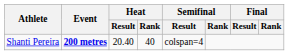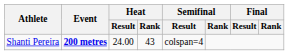(123, 42) 20.40 -> (123, 42) 24.00
(150, 42) 40 -> (150, 42) 43
